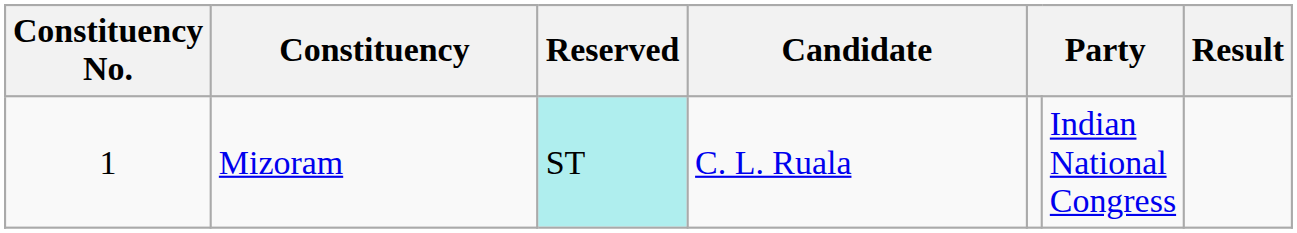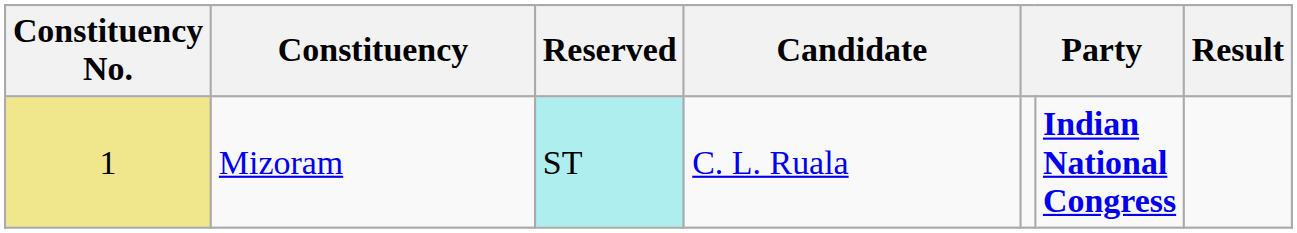(108, 161) no background -> (108, 161) khaki background
(1113, 161) normal -> (1110, 161) bold
